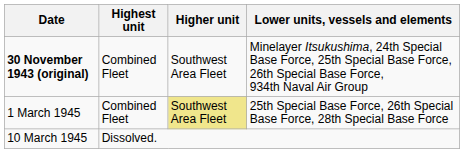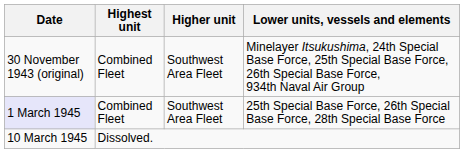(48, 66) bold -> (45, 66) normal
(44, 112) no background -> (44, 112) lavender background
(199, 112) khaki background -> (195, 112) no background
